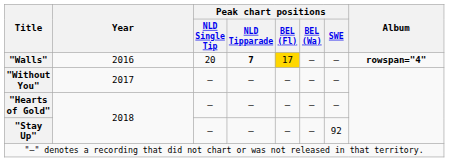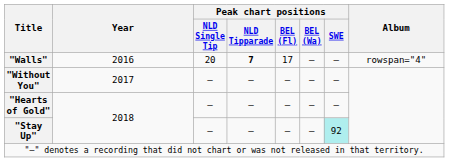(287, 60) gold background -> (287, 60) no background
(396, 60) bold -> (396, 60) normal
(336, 131) no background -> (336, 131) paleturquoise background
